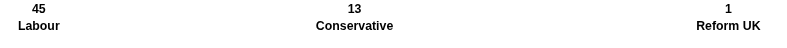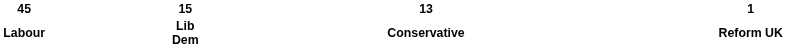+ column: (185, 9)
